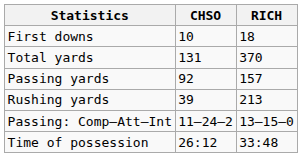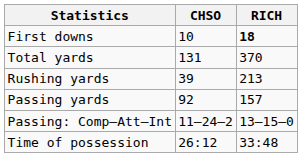(247, 36) normal -> (247, 36) bold
rows swapped: (58, 100) <-> (58, 79)
